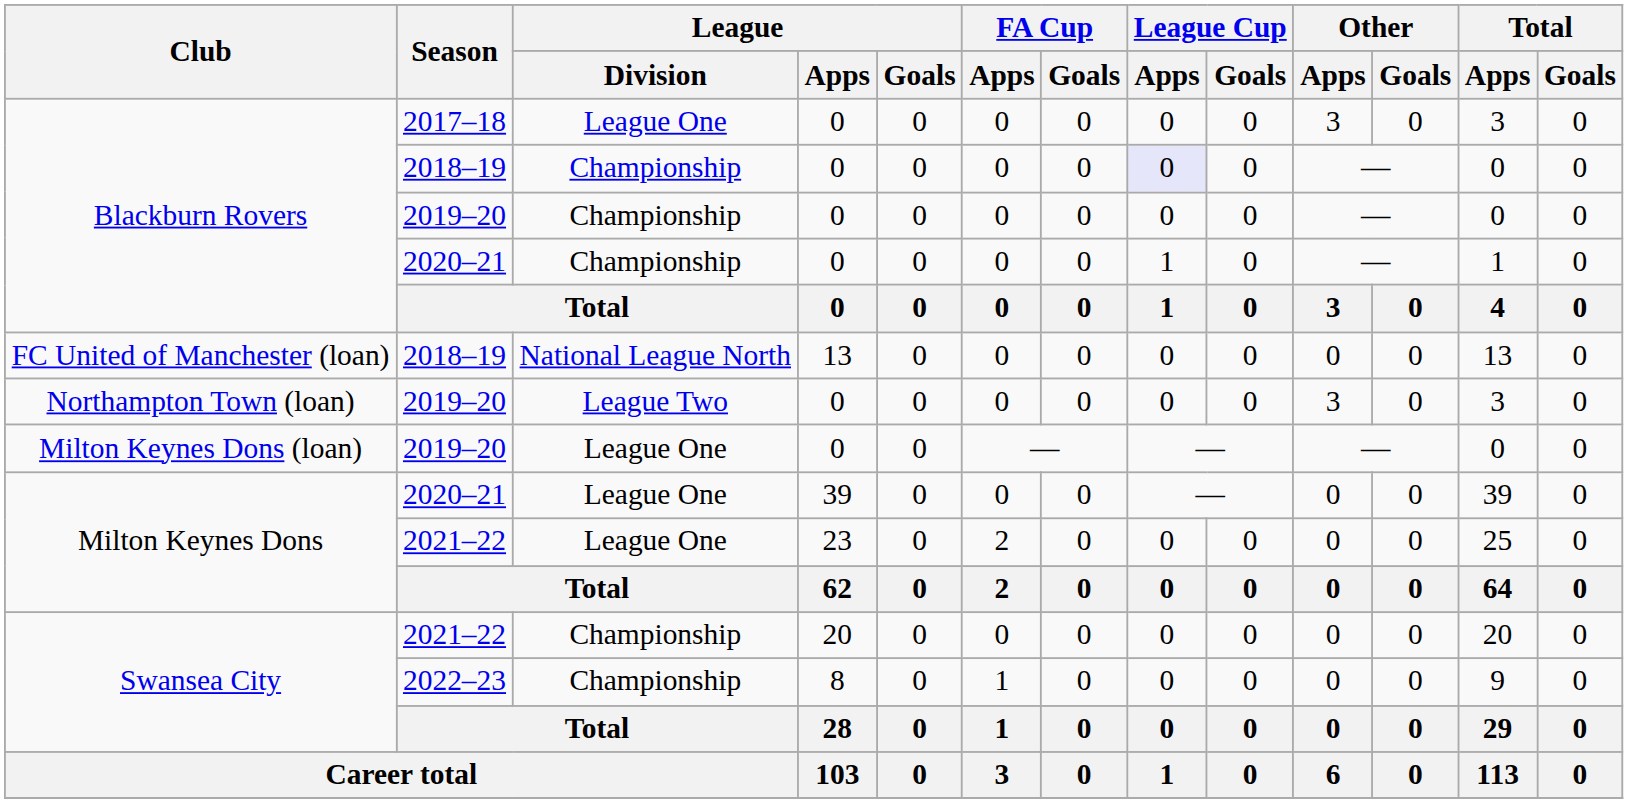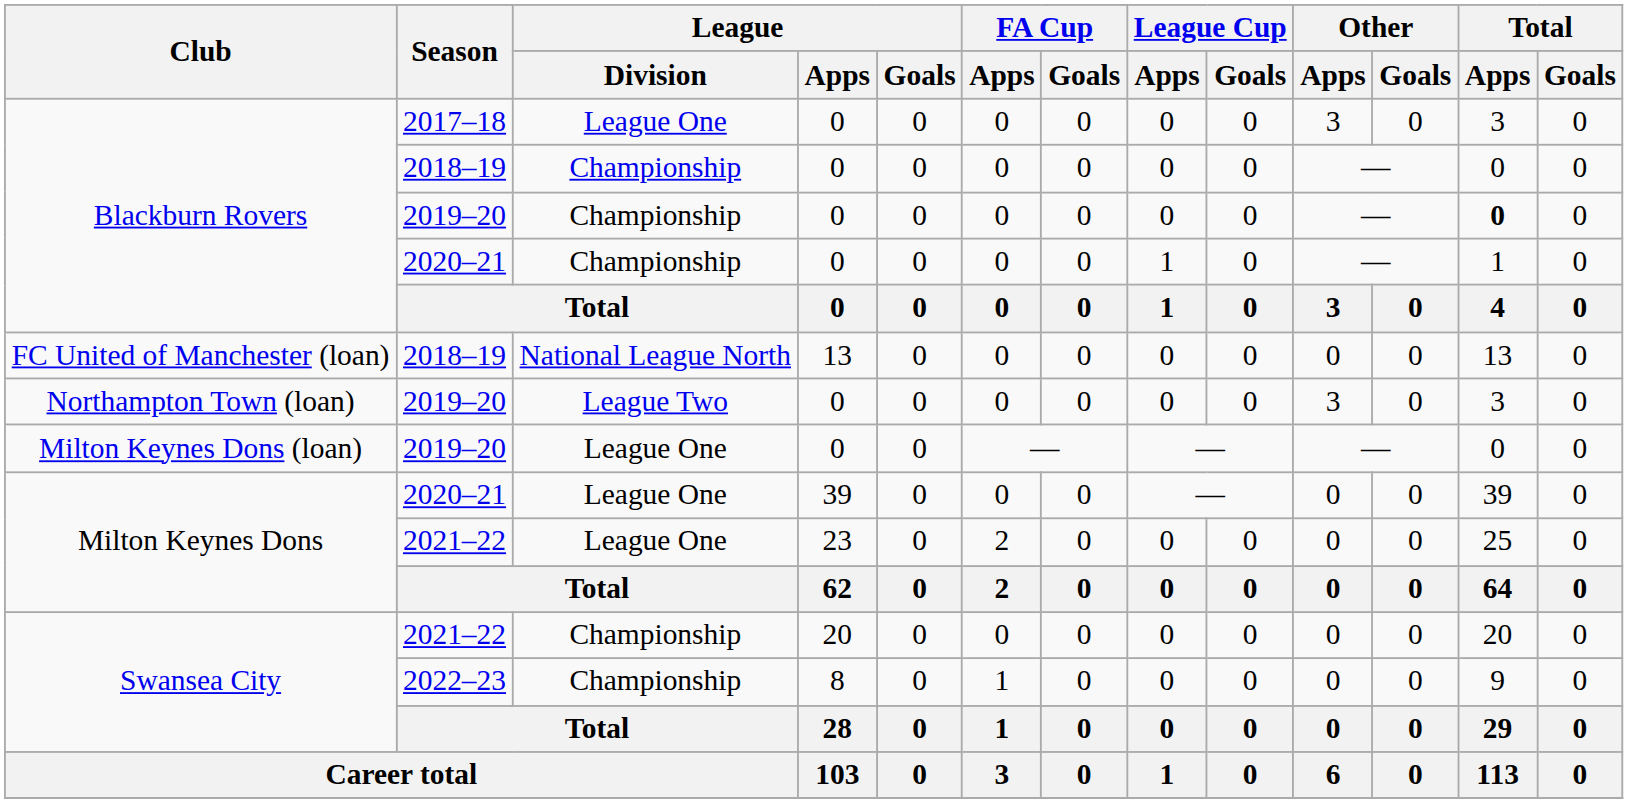(1167, 167) lavender background -> (1167, 167) no background
(1498, 214) normal -> (1498, 214) bold
